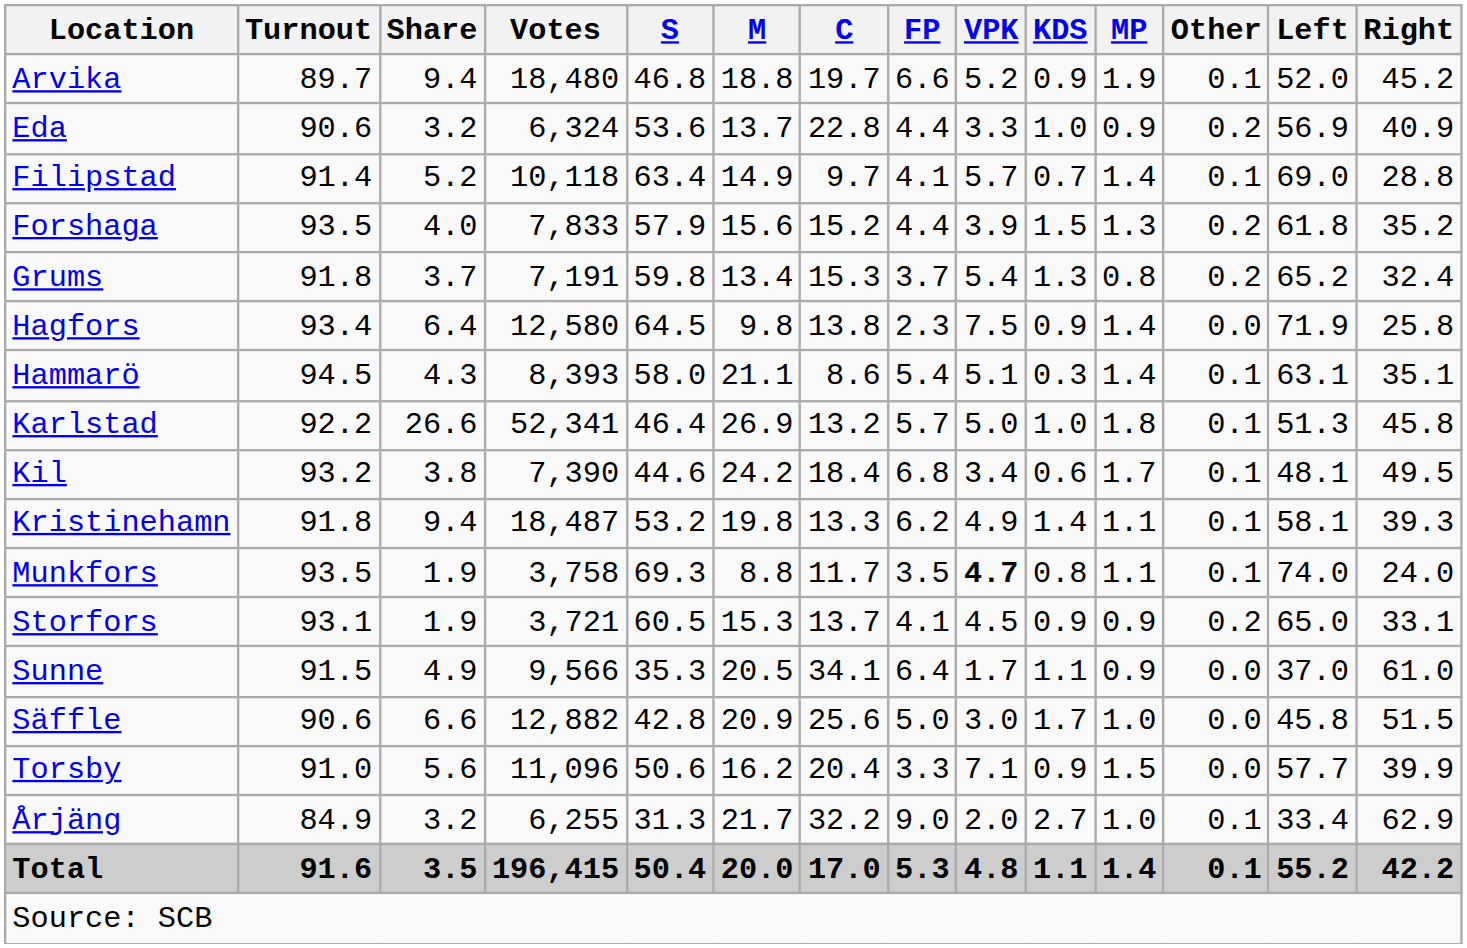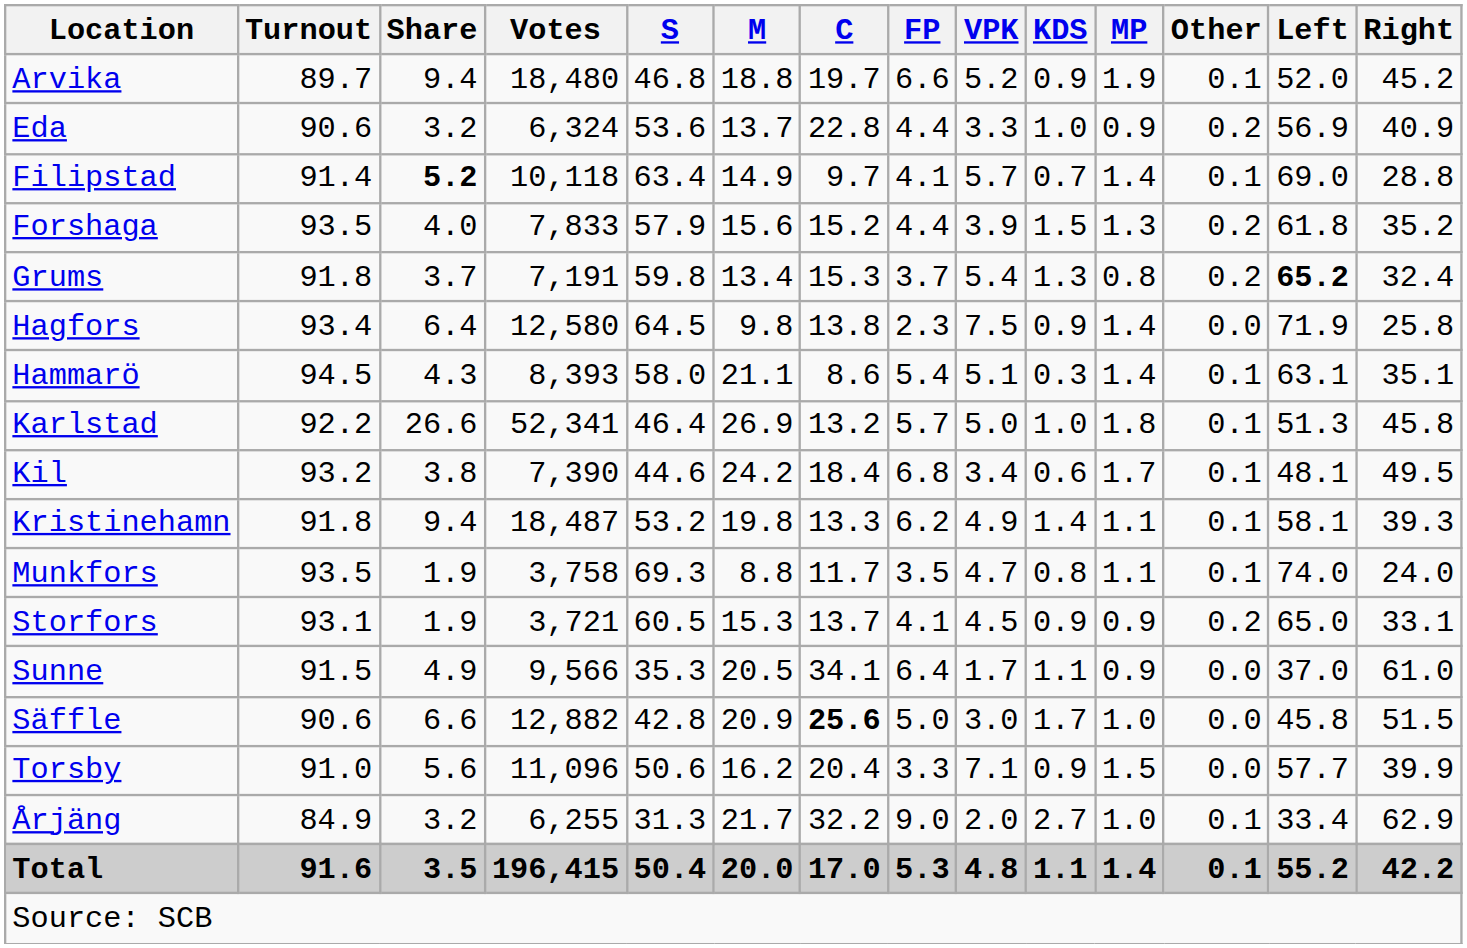(450, 178) normal -> (450, 178) bold
(1313, 277) normal -> (1313, 277) bold
(991, 573) bold -> (991, 573) normal
(844, 721) normal -> (844, 721) bold
